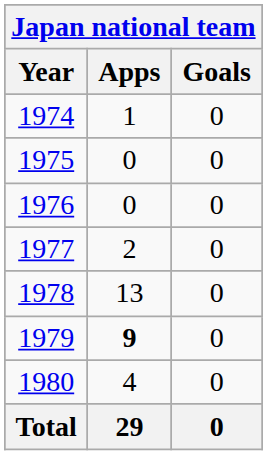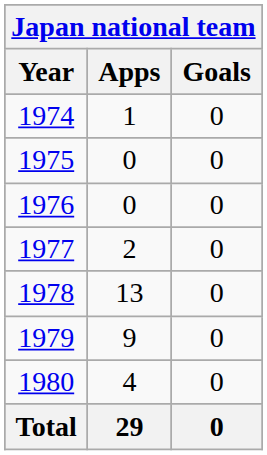(129, 337) bold -> (129, 337) normal
